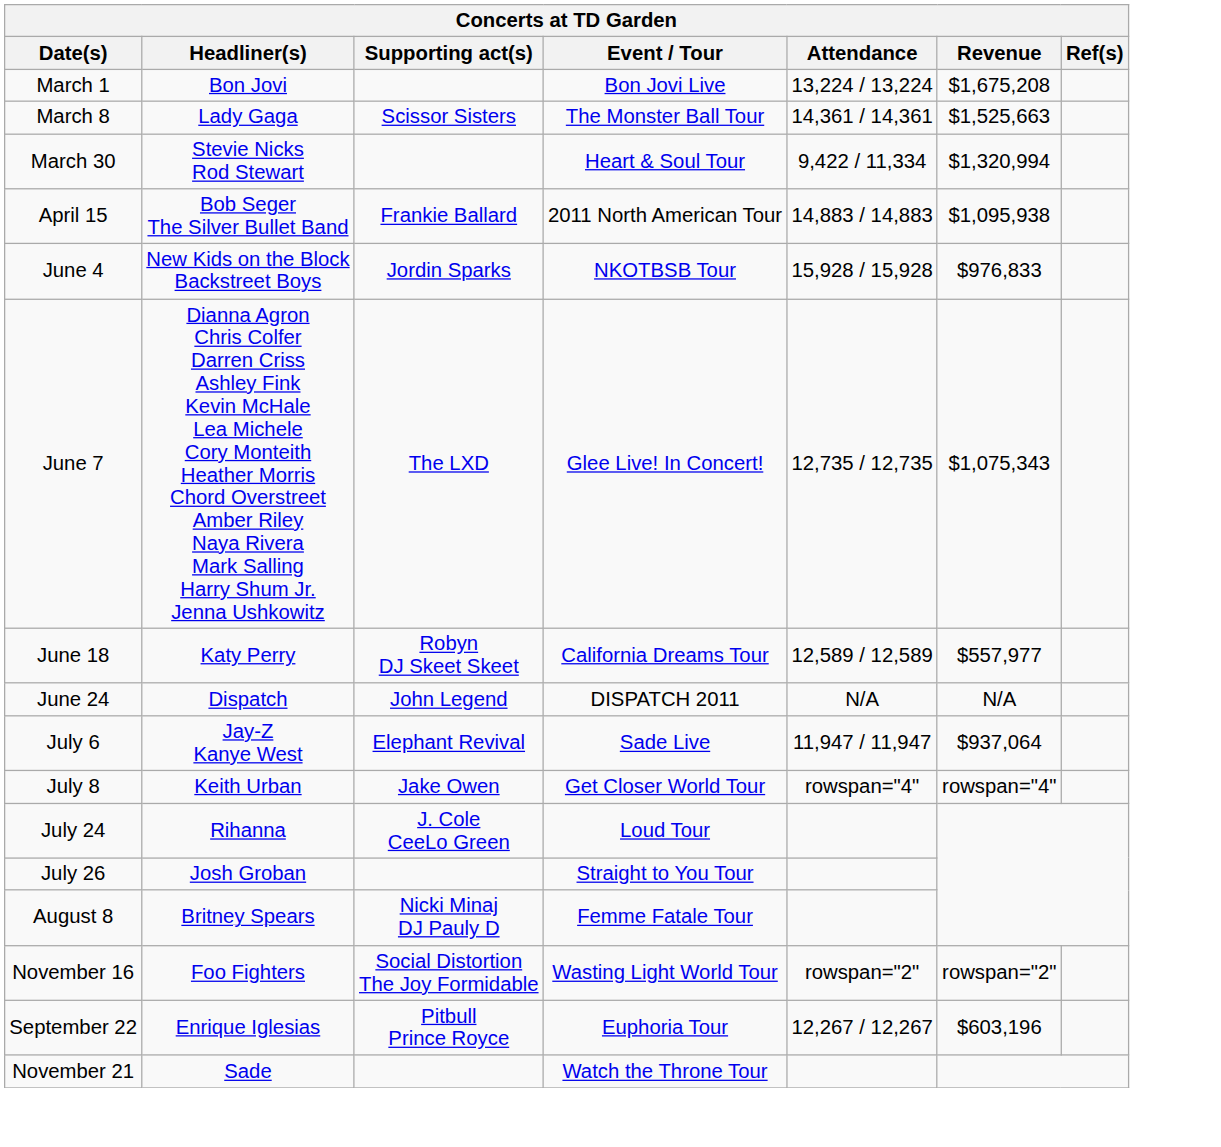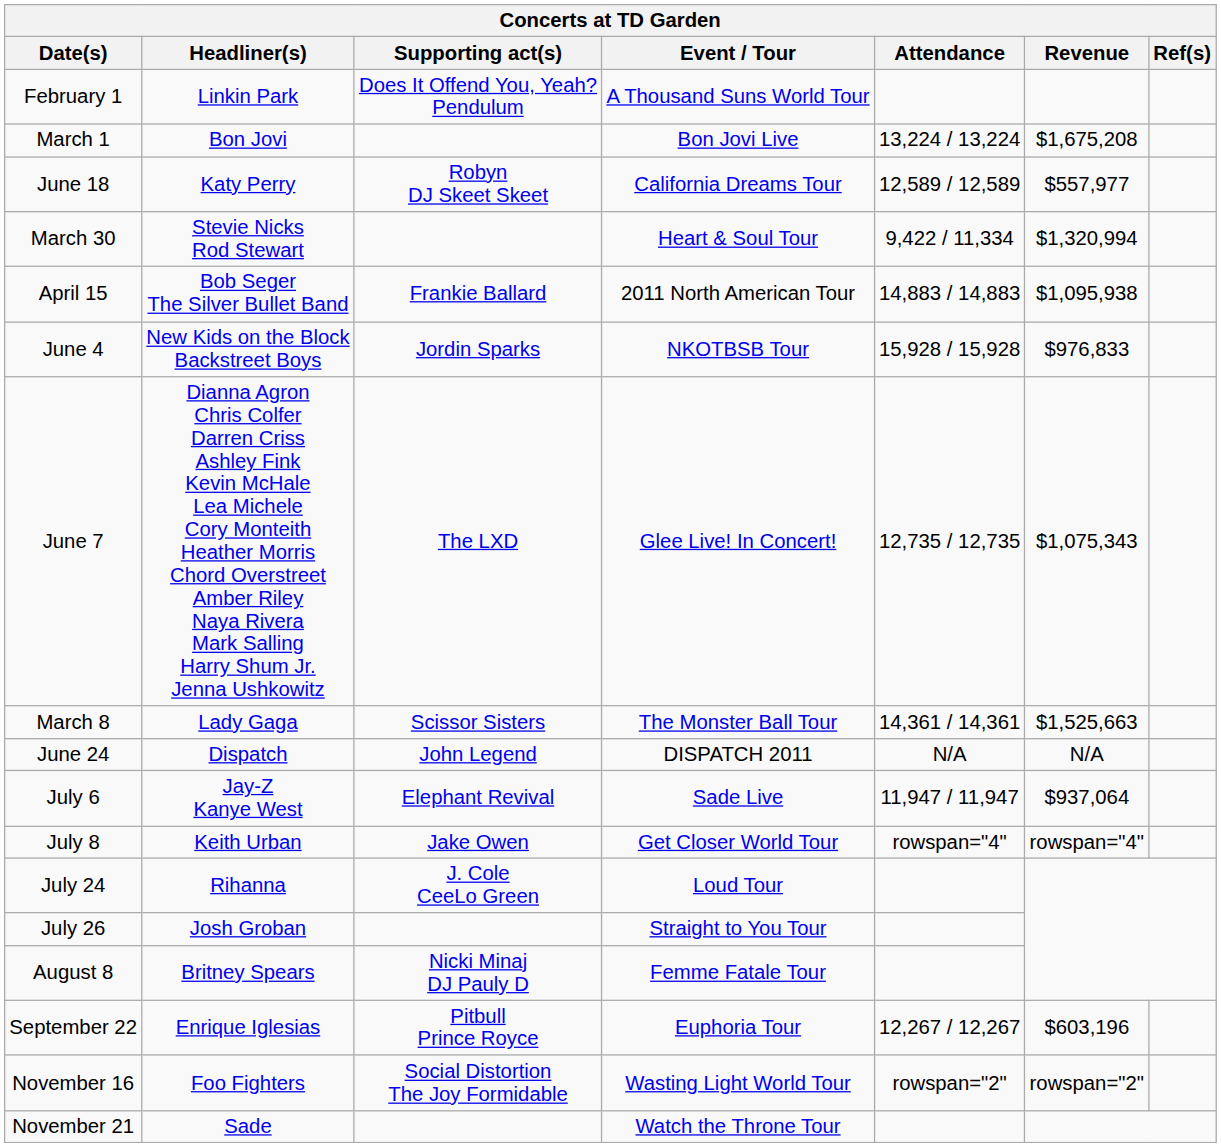+ row: (73, 96)
rows swapped: (73, 117) <-> (73, 655)
rows swapped: (73, 1027) <-> (73, 972)
